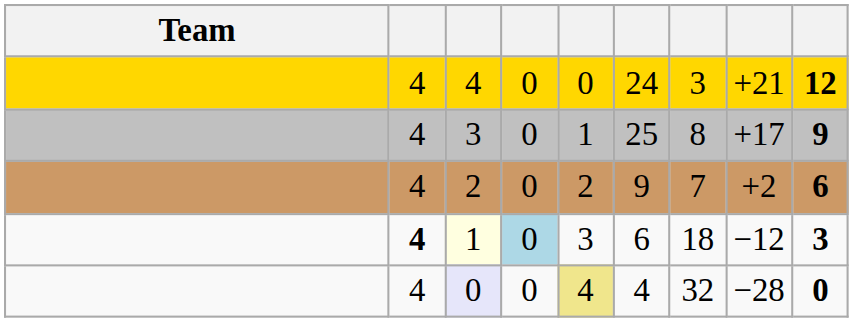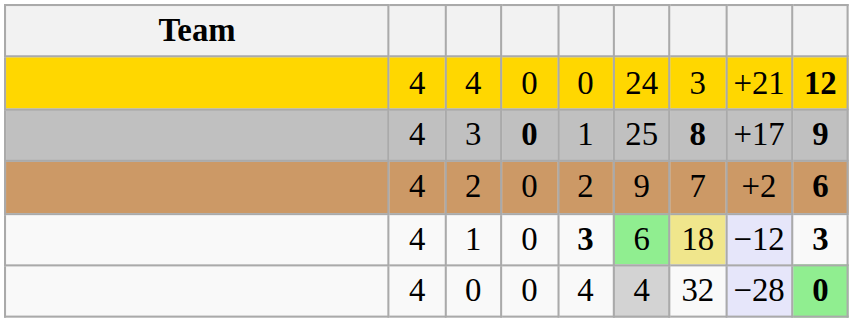(529, 134) normal -> (529, 134) bold
(698, 134) normal -> (698, 134) bold
(417, 238) bold -> (417, 238) normal
(473, 238) lightyellow background -> (473, 238) no background
(529, 238) lightblue background -> (529, 238) no background
(586, 238) normal -> (586, 238) bold
(642, 238) no background -> (642, 238) lightgreen background
(698, 238) no background -> (698, 238) khaki background
(759, 238) no background -> (759, 238) lavender background
(473, 290) lavender background -> (473, 290) no background
(586, 290) khaki background -> (586, 290) no background
(642, 290) no background -> (642, 290) lightgrey background
(759, 290) no background -> (759, 290) lavender background
(820, 290) no background -> (820, 290) lightgreen background
